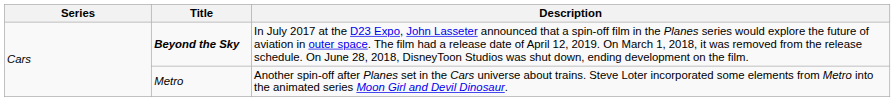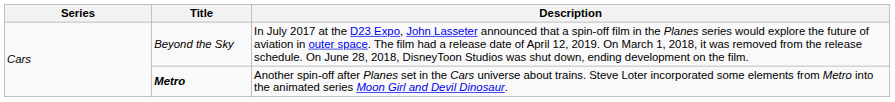(197, 44) bold -> (194, 44) normal
(169, 81) normal -> (170, 81) bold
